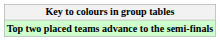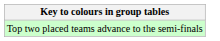(110, 28) bold -> (105, 28) normal
